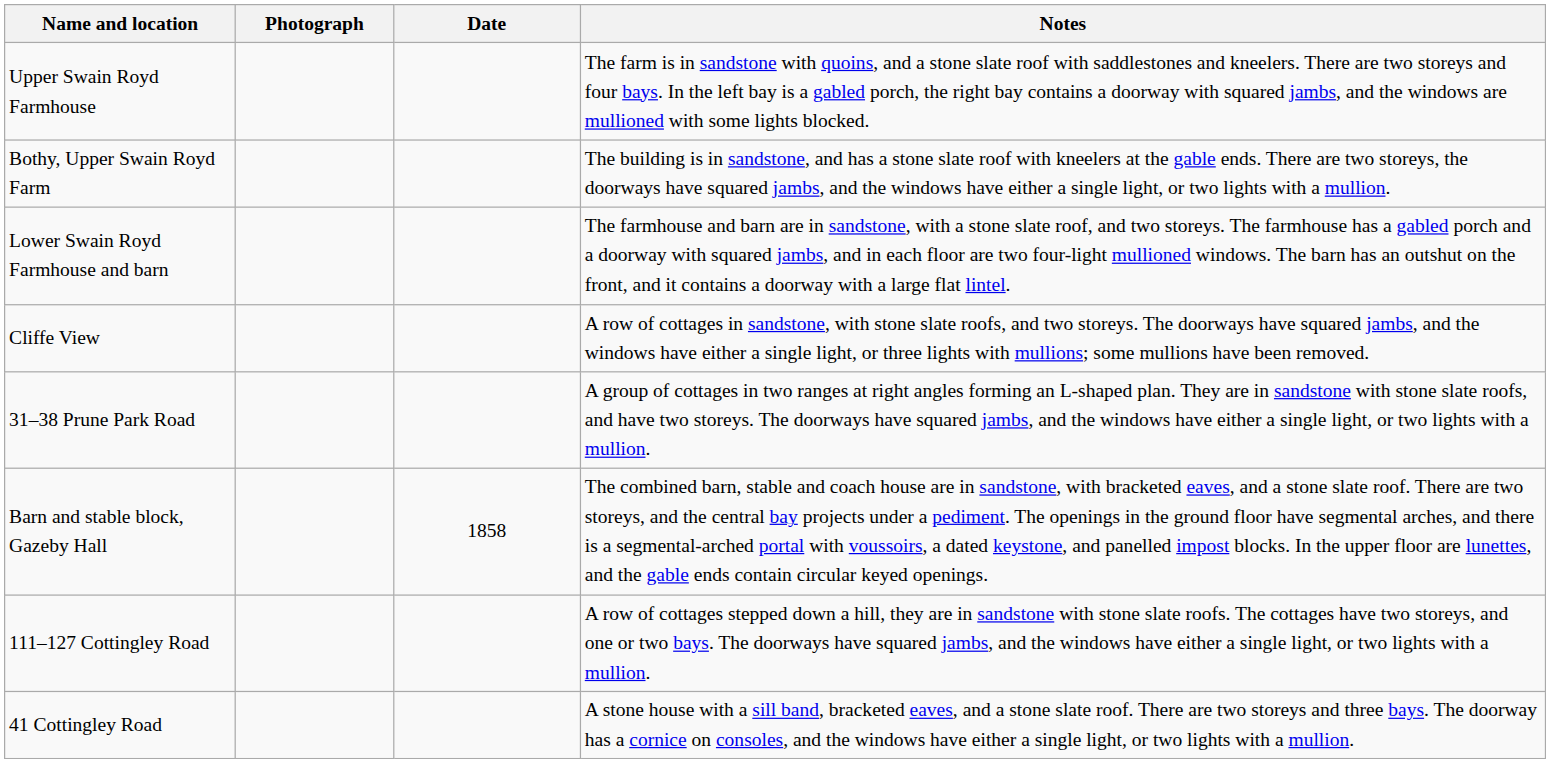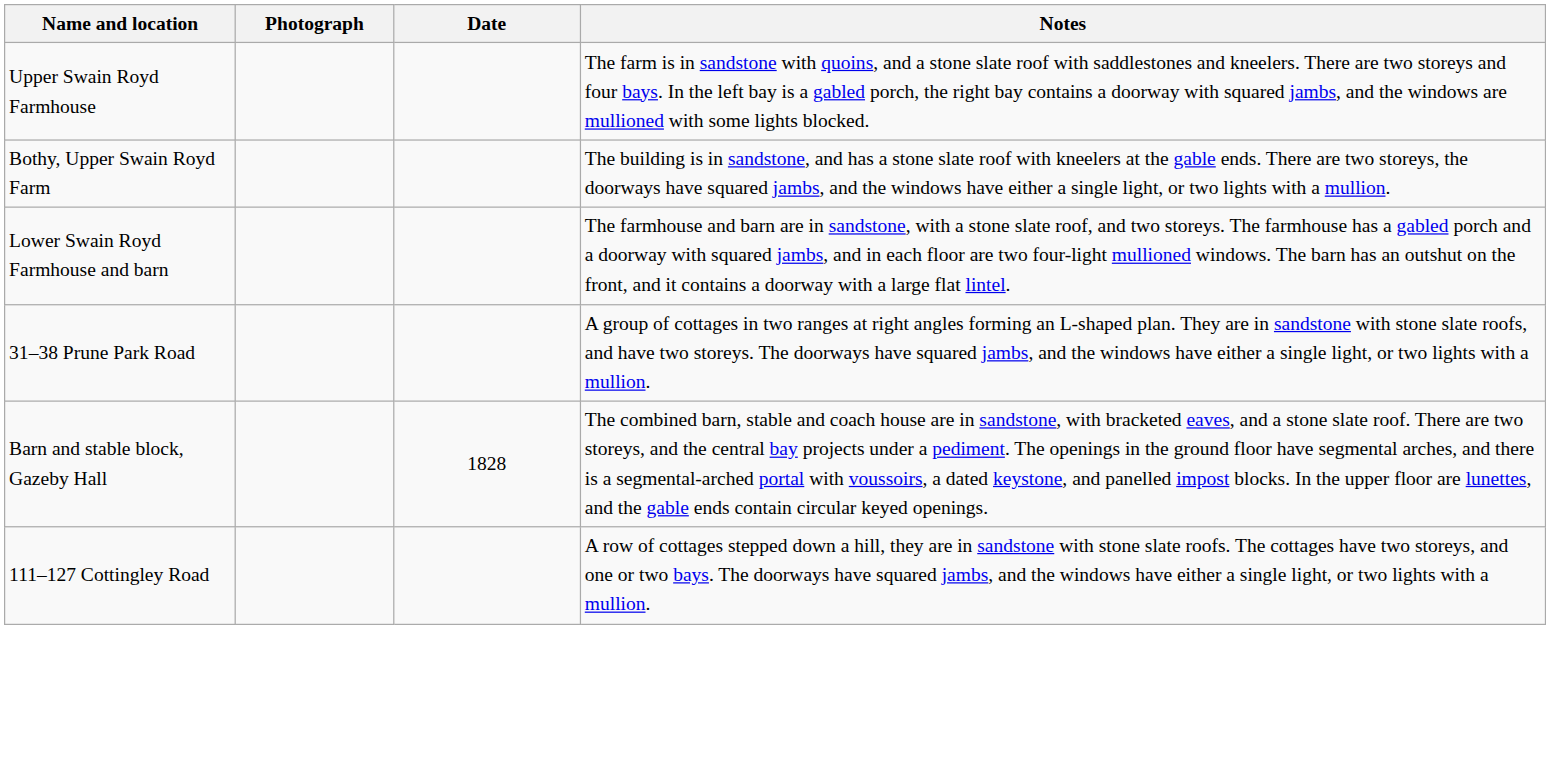- row: (55, 337)
(487, 531) 1858 -> (487, 463) 1828
- row: (86, 725)
